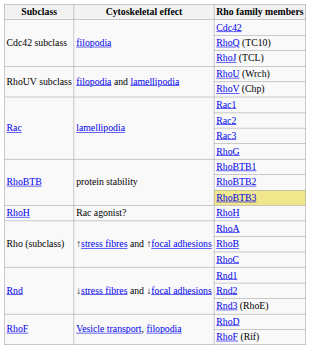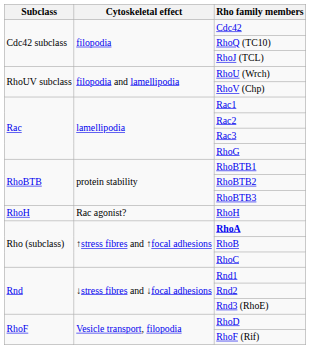(236, 197) khaki background -> (236, 197) no background
(228, 228) normal -> (228, 228) bold
